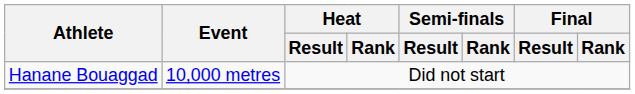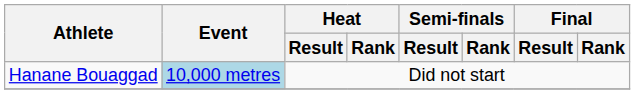(223, 76) no background -> (223, 76) lightblue background
